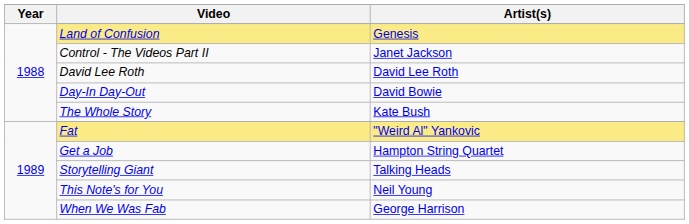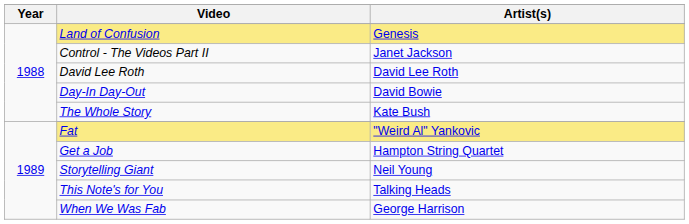(412, 170) Talking Heads -> (403, 170) Neil Young
(403, 190) Neil Young -> (412, 190) Talking Heads
